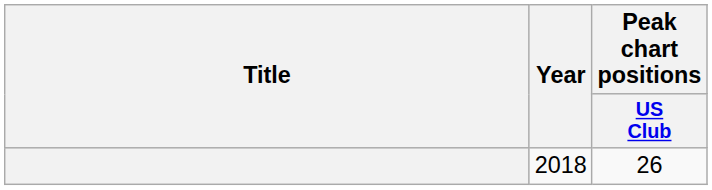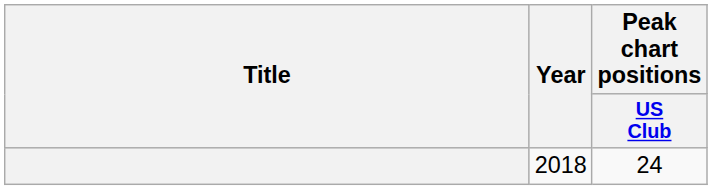(649, 165) 26 -> (649, 165) 24
